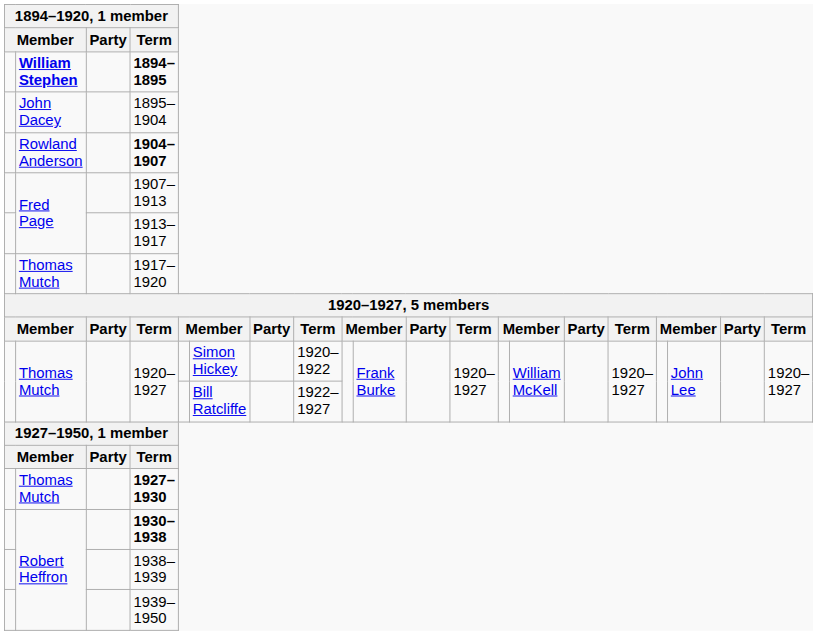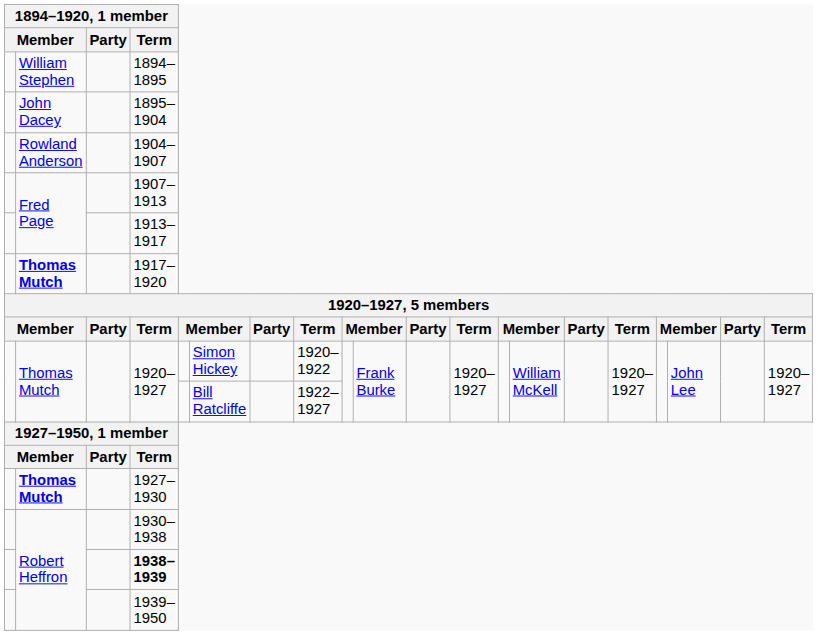(48, 71) bold -> (47, 71) normal
(154, 71) bold -> (154, 71) normal
(154, 152) bold -> (154, 152) normal
(46, 273) normal -> (47, 273) bold
(46, 488) normal -> (47, 488) bold
(154, 488) bold -> (154, 488) normal
(154, 529) bold -> (154, 529) normal
(154, 569) normal -> (154, 569) bold
